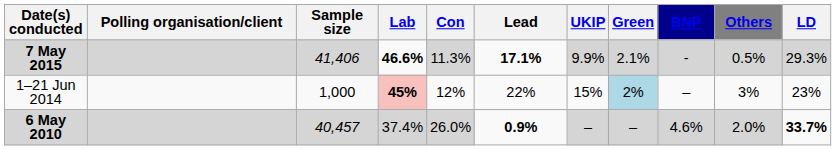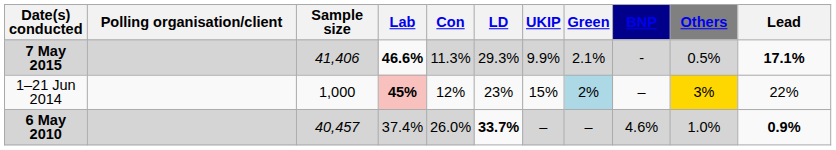columns swapped: (806, 22) <-> (521, 22)
(749, 93) no background -> (704, 93) gold background
(749, 128) 2.0% -> (704, 128) 1.0%
